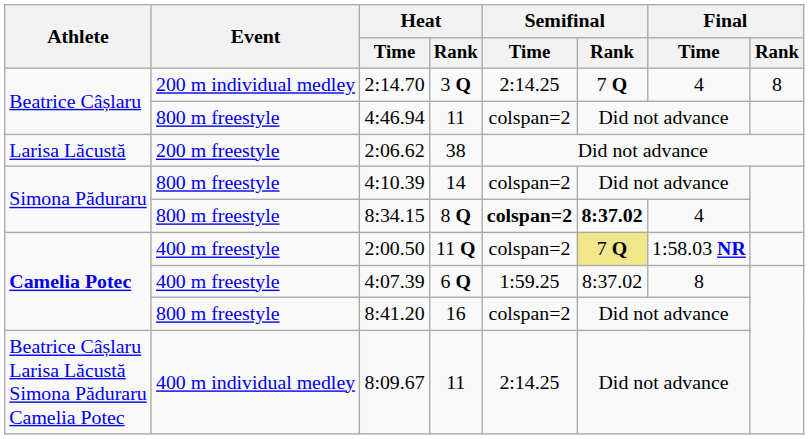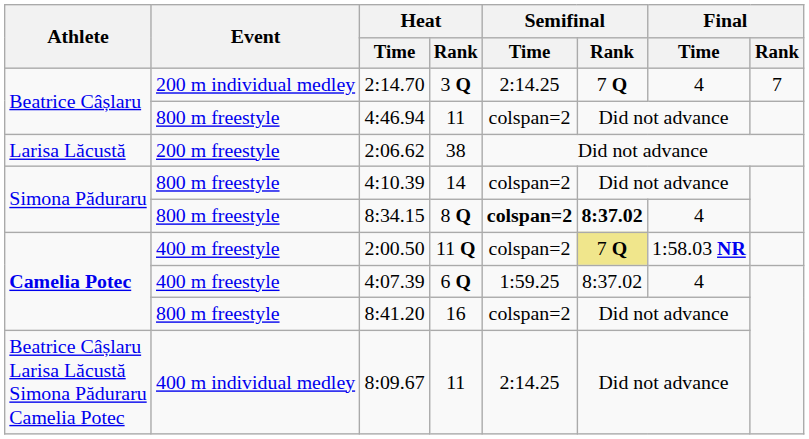(777, 85) 8 -> (777, 85) 7
(699, 281) 8 -> (699, 281) 4
